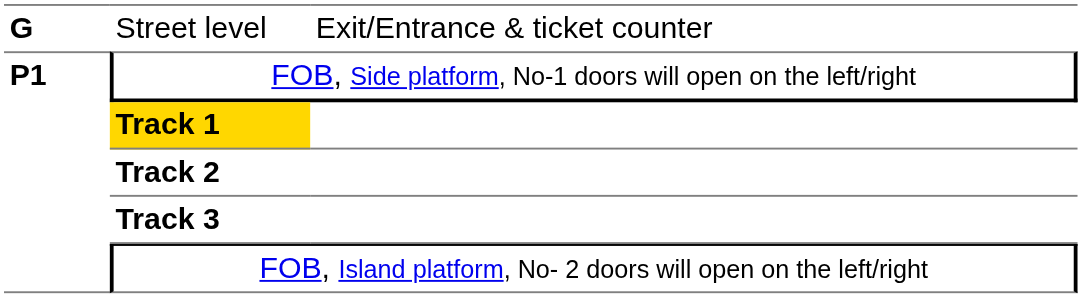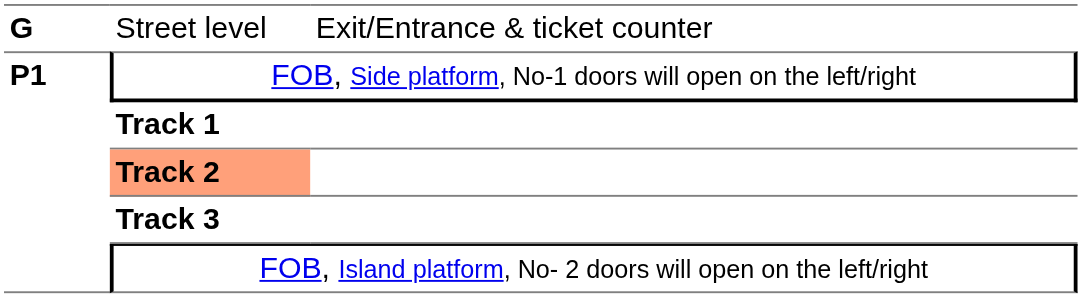(168, 124) gold background -> (168, 124) no background
(168, 171) no background -> (168, 171) lightsalmon background
